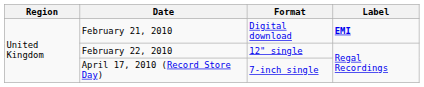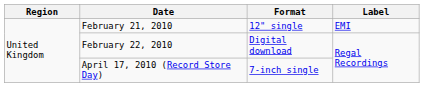(271, 31) Digital download -> (276, 26) 12" single
(343, 31) bold -> (343, 26) normal
(276, 51) 12" single -> (271, 45) Digital download
